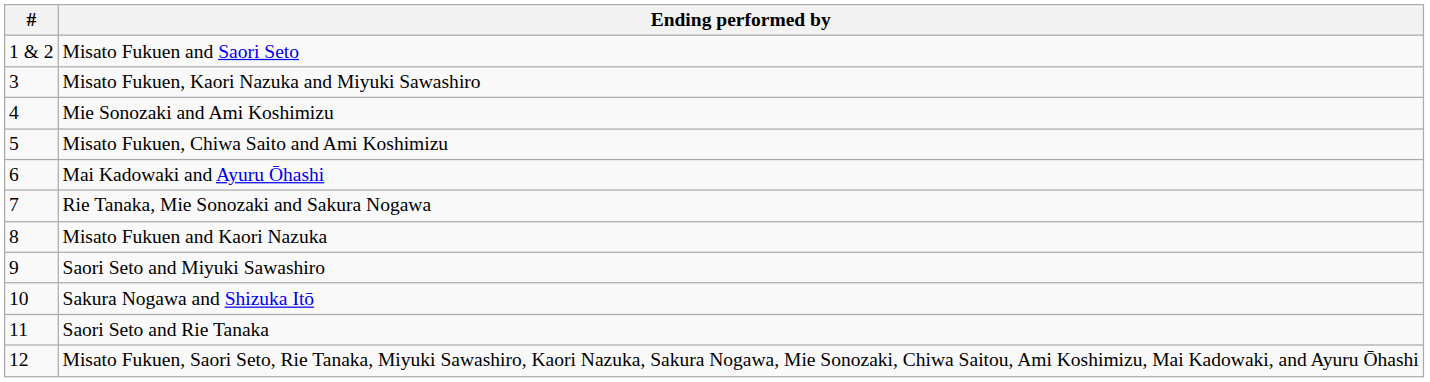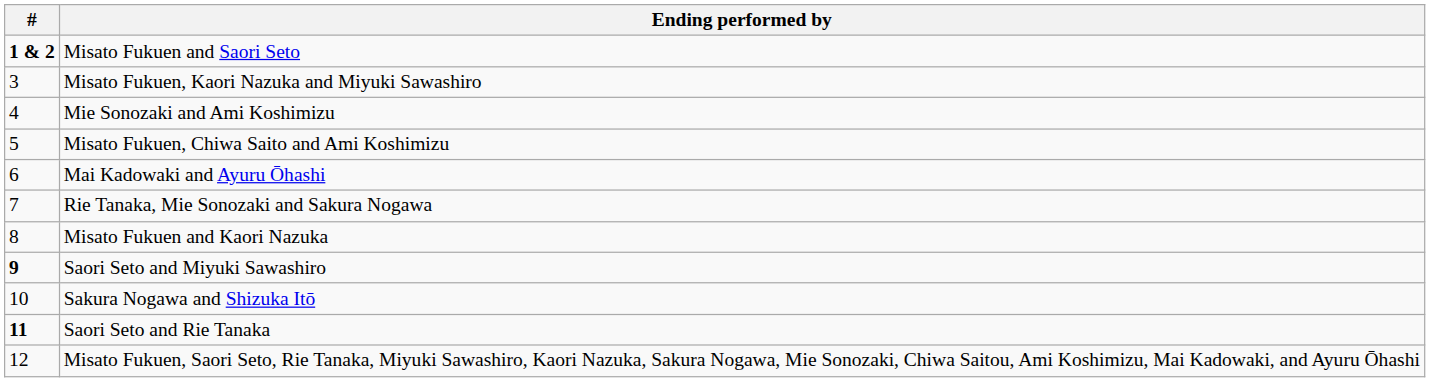(31, 50) normal -> (32, 50) bold
(14, 267) normal -> (14, 267) bold
(19, 329) normal -> (18, 329) bold
